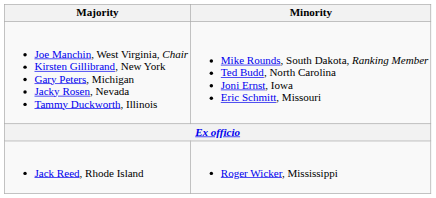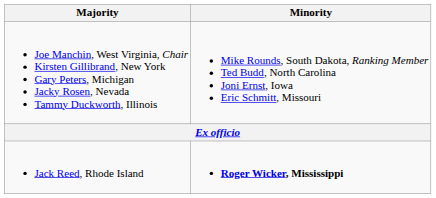(311, 173) normal -> (311, 173) bold
